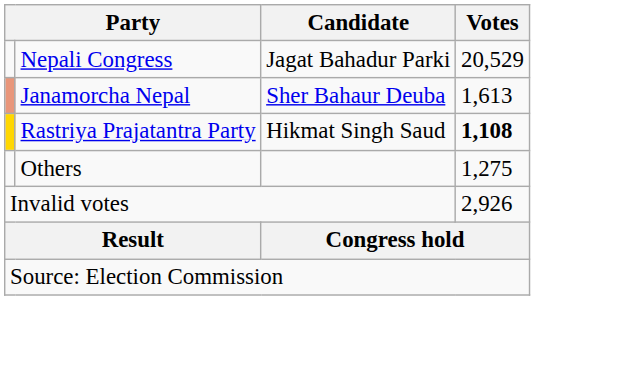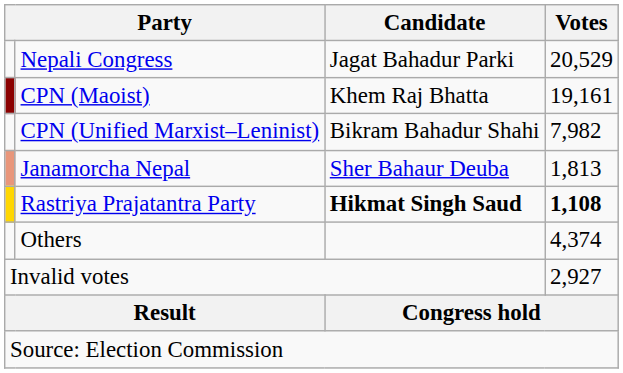+ row: (85, 95)
+ row: (170, 131)
(487, 95) 1,613 -> (576, 167) 1,813
(356, 131) normal -> (426, 204) bold
(487, 167) 1,275 -> (576, 240) 4,374
(487, 204) 2,926 -> (576, 276) 2,927
